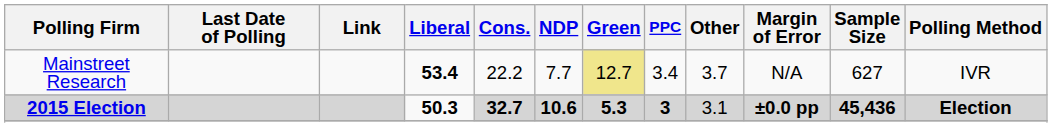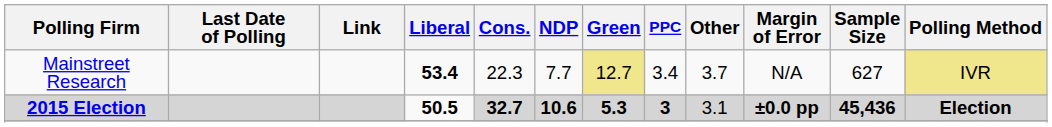(505, 72) 22.2 -> (505, 72) 22.3
(976, 72) no background -> (976, 72) khaki background
(440, 108) 50.3 -> (440, 108) 50.5
